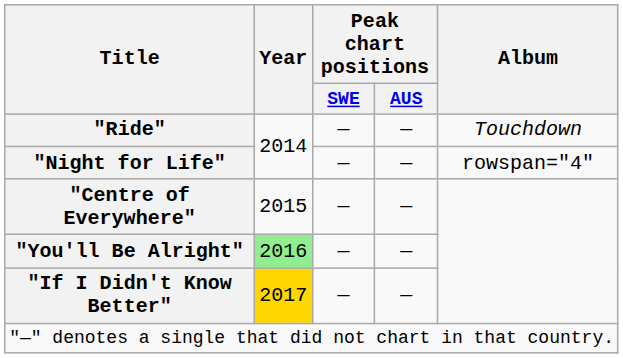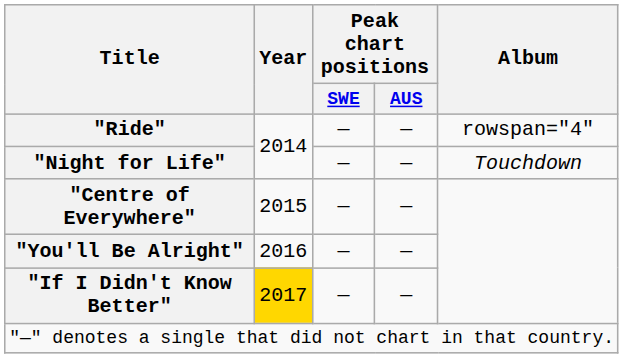(528, 130) Touchdown -> (528, 130) rowspan="4"
(528, 163) rowspan="4" -> (528, 163) Touchdown
(283, 251) lightgreen background -> (283, 251) no background
